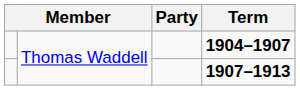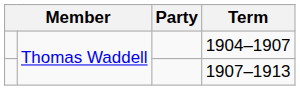(248, 44) bold -> (248, 44) normal
(248, 71) bold -> (248, 71) normal
